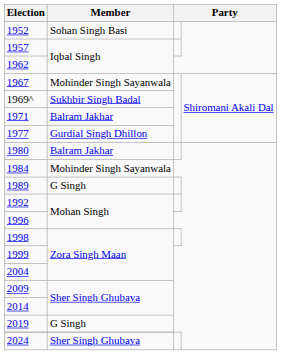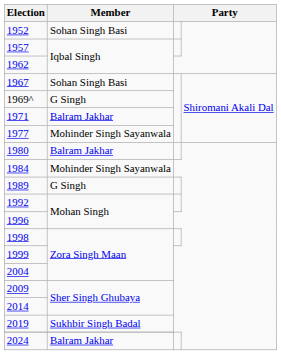(110, 82) Mohinder Singh Sayanwala -> (89, 82) Sohan Singh Basi
(95, 99) Sukhbir Singh Badal -> (68, 99) G Singh
(99, 133) Gurdial Singh Dhillon -> (110, 133) Mohinder Singh Sayanwala
(68, 323) G Singh -> (95, 323) Sukhbir Singh Badal
(95, 340) Sher Singh Ghubaya -> (82, 340) Balram Jakhar
